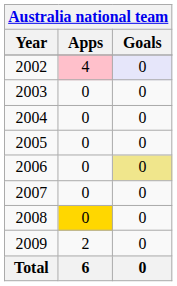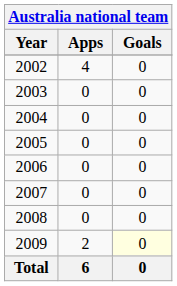(86, 67) pink background -> (86, 67) no background
(142, 67) lavender background -> (142, 67) no background
(142, 167) khaki background -> (142, 167) no background
(86, 218) gold background -> (86, 218) no background
(142, 243) no background -> (142, 243) lightyellow background
